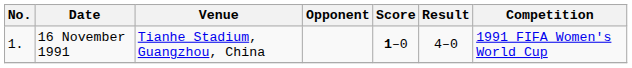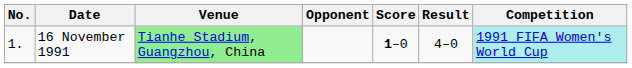(201, 45) no background -> (201, 45) lightgreen background
(544, 45) no background -> (544, 45) paleturquoise background
